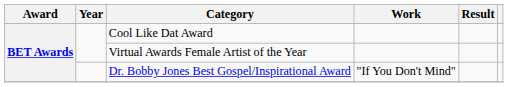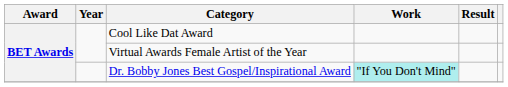(406, 71) no background -> (406, 71) paleturquoise background
